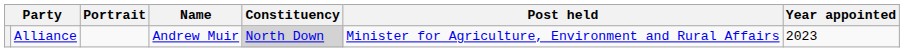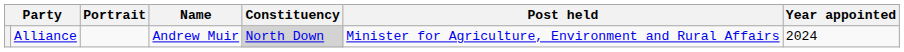(802, 37) 2023 -> (802, 37) 2024
